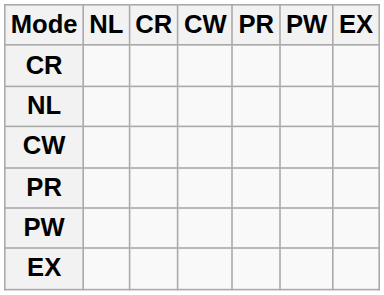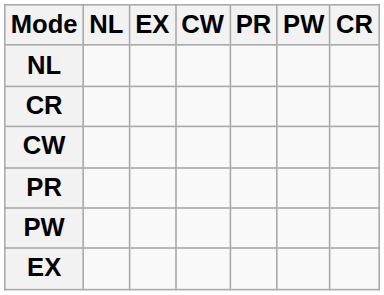columns swapped: (154, 24) <-> (356, 24)
(44, 65) CR -> (44, 65) NL
(44, 106) NL -> (44, 106) CR
